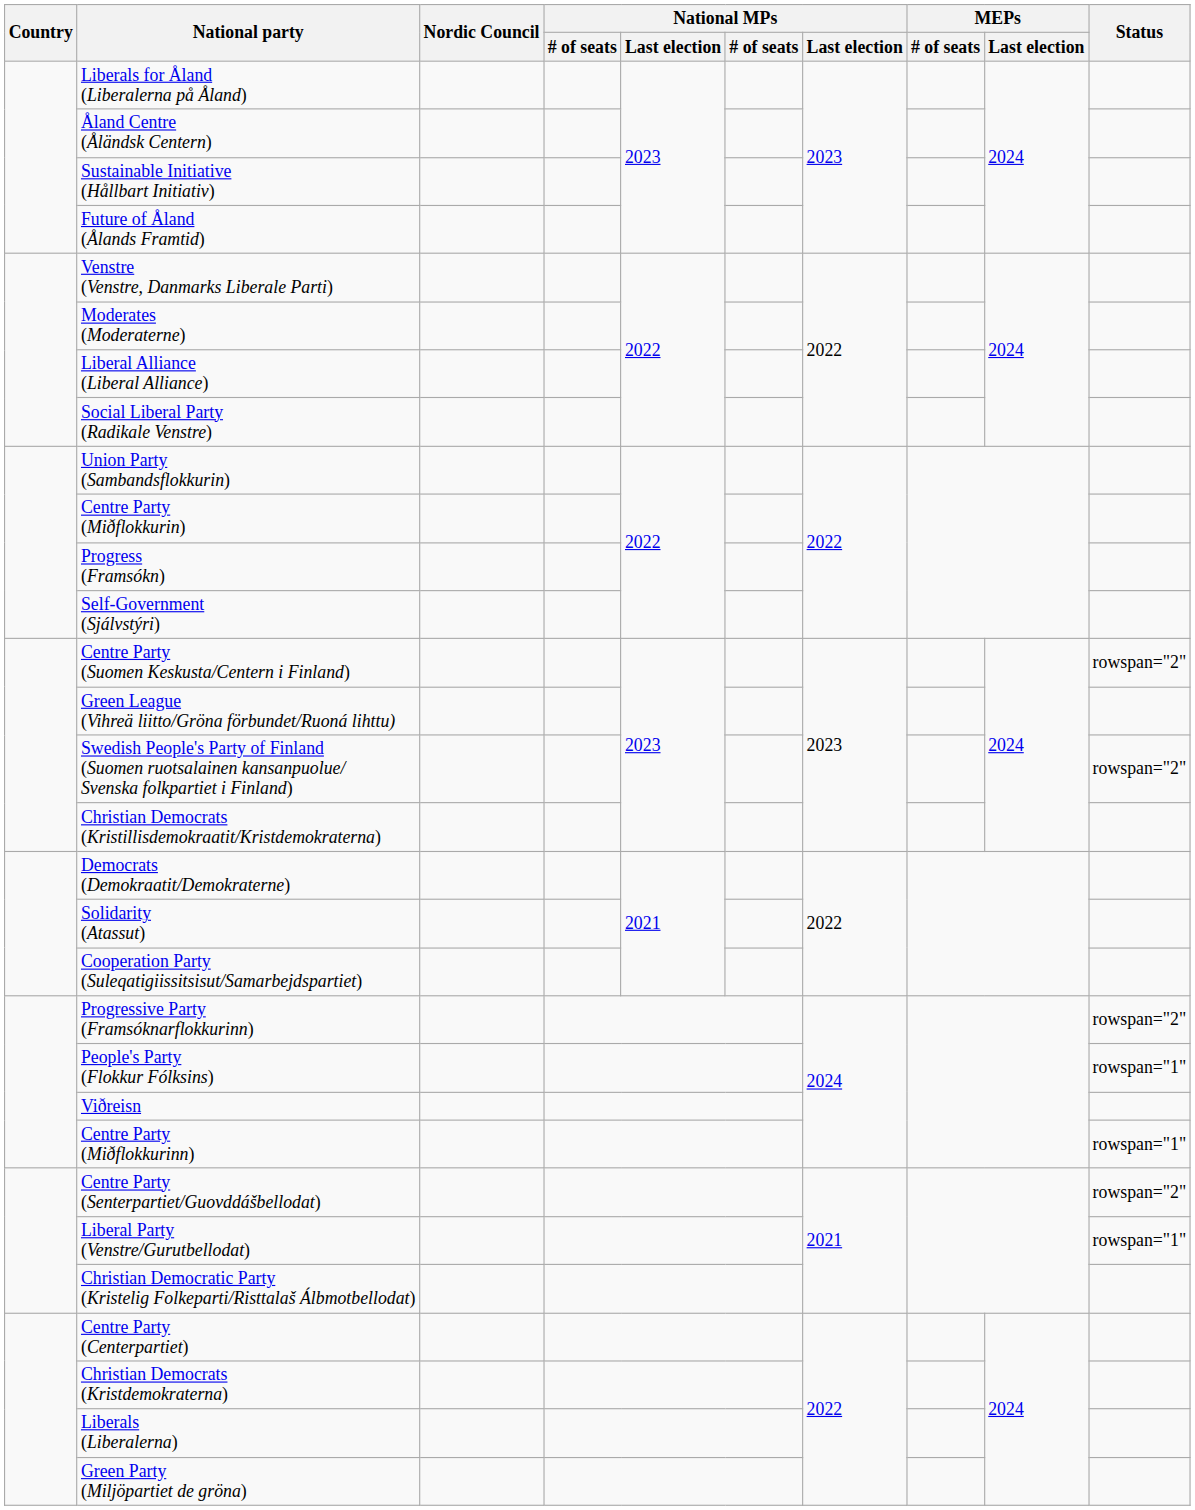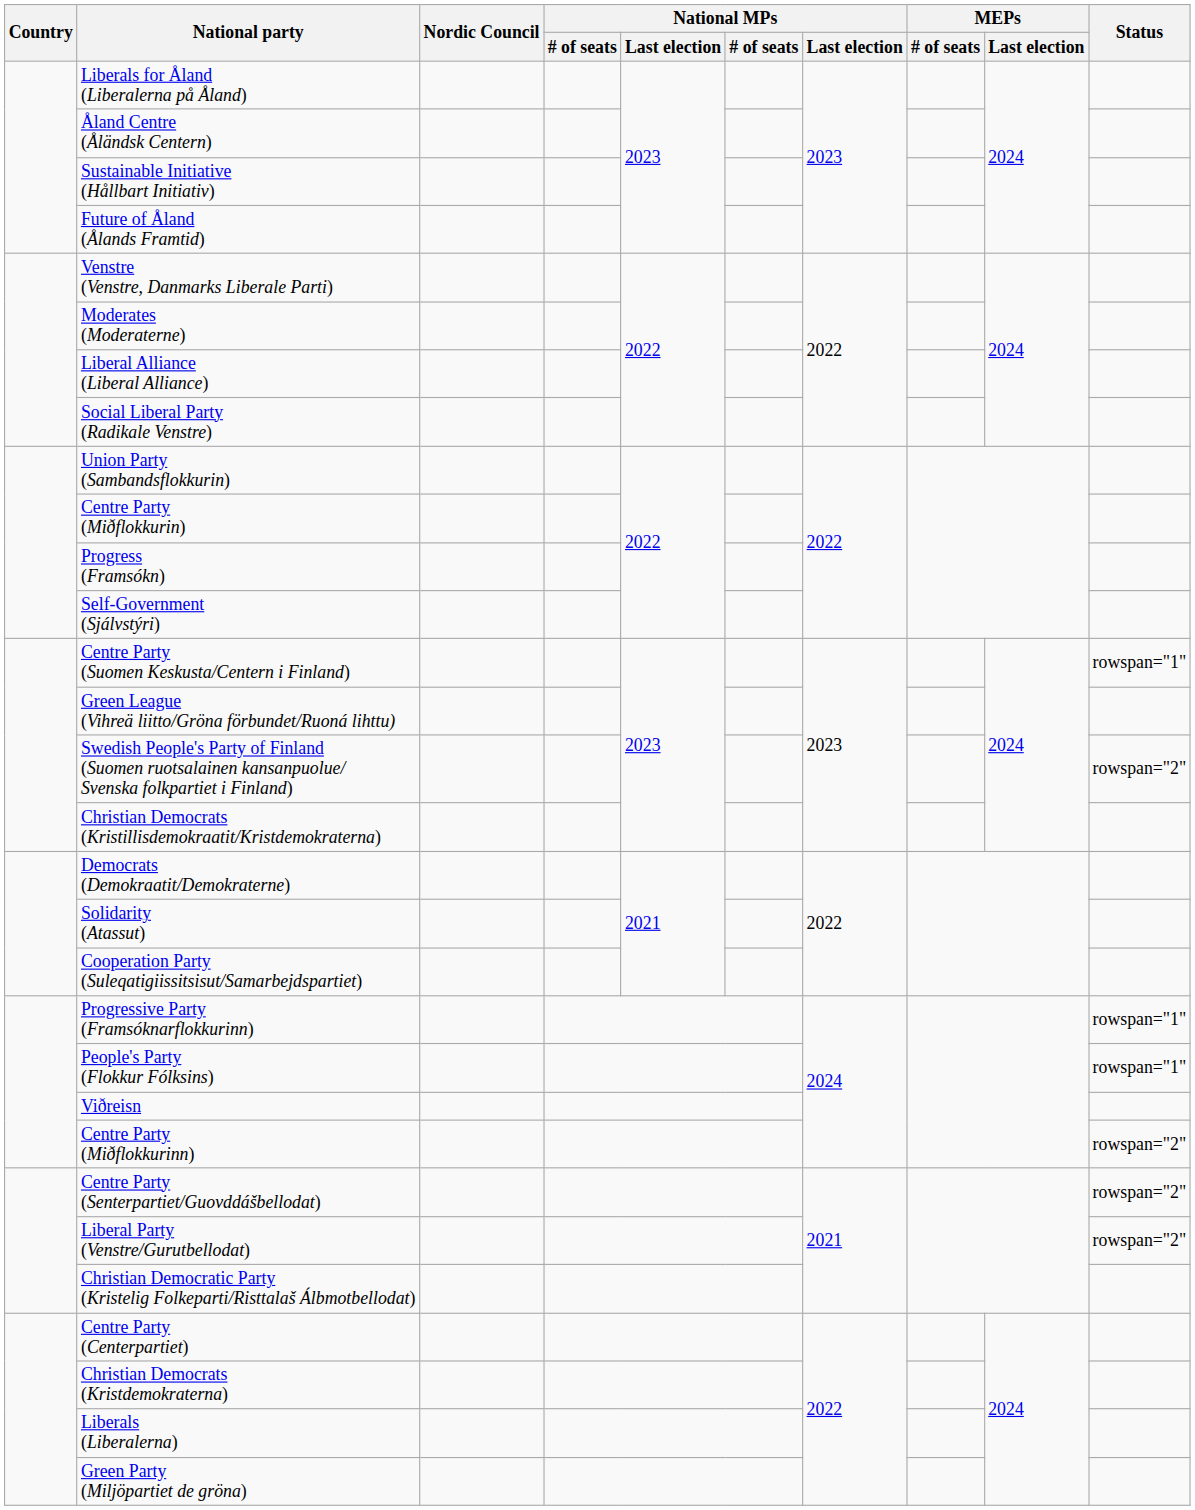(1139, 662) rowspan="2" -> (1139, 662) rowspan="1"
(1139, 1019) rowspan="2" -> (1139, 1019) rowspan="1"
(1139, 1144) rowspan="1" -> (1139, 1144) rowspan="2"
(1139, 1240) rowspan="1" -> (1139, 1240) rowspan="2"
